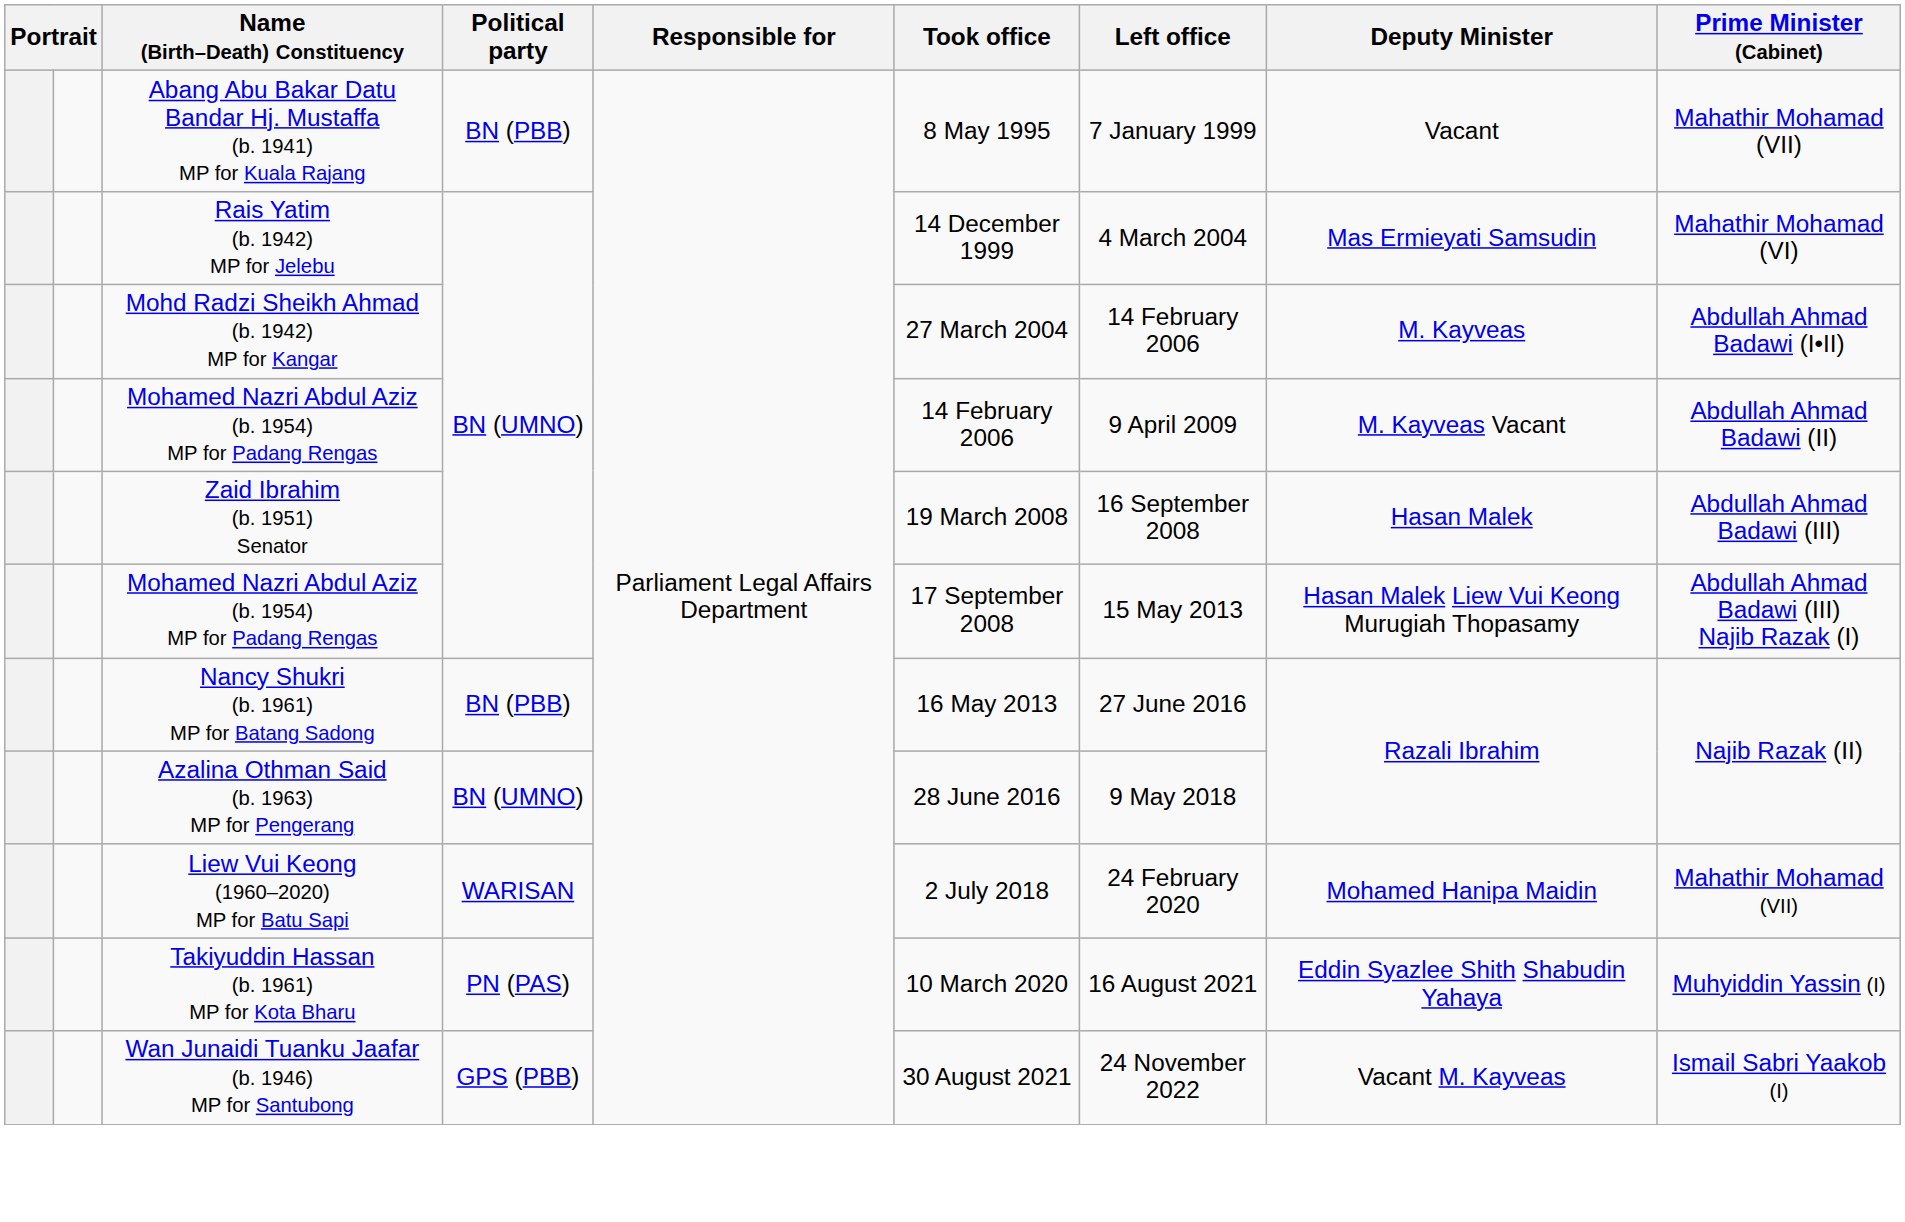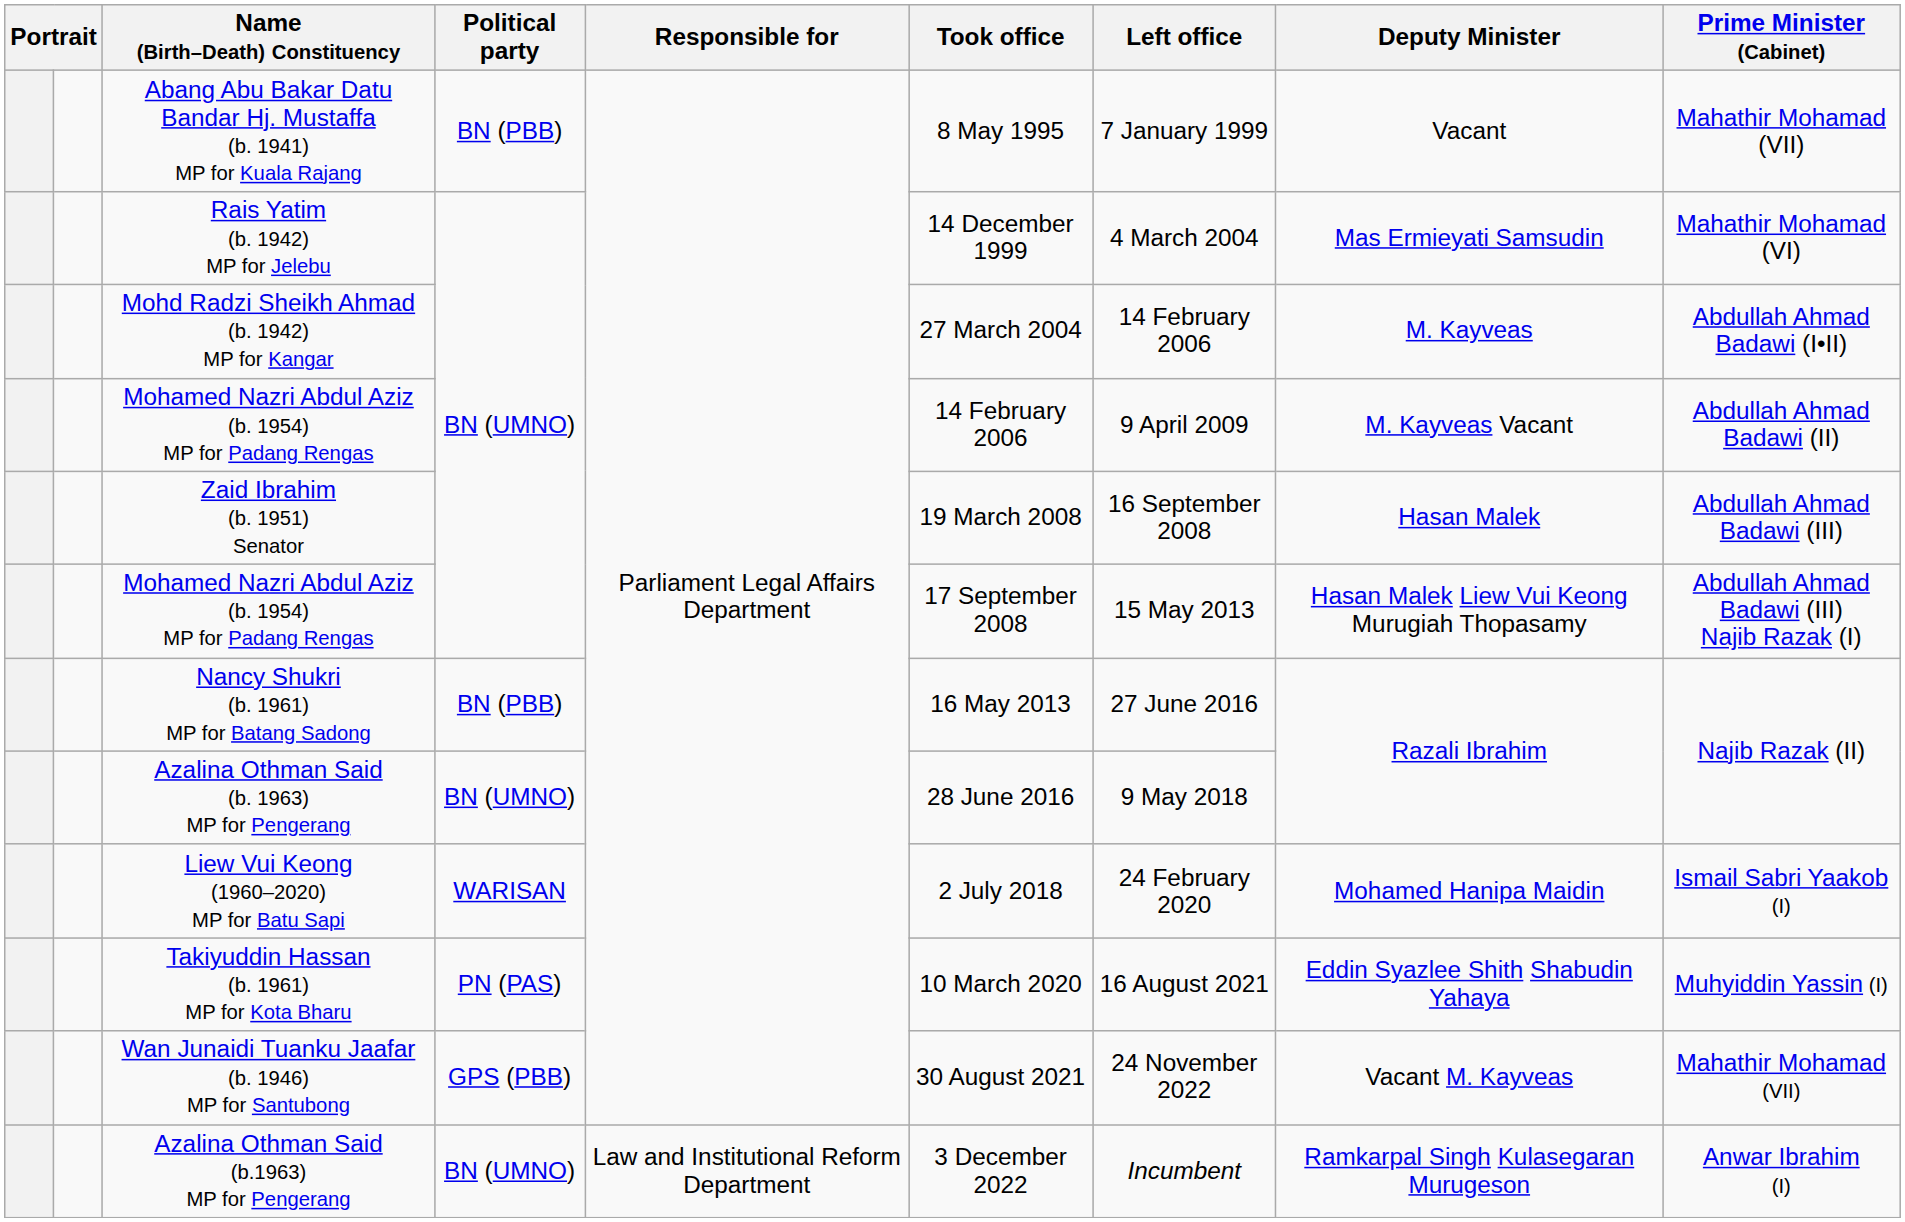(1779, 890) Mahathir Mohamad (VII) -> (1781, 890) Ismail Sabri Yaakob (I)
(1779, 1077) Ismail Sabri Yaakob (I) -> (1781, 1077) Mahathir Mohamad (VII)
+ row: (268, 1170)
